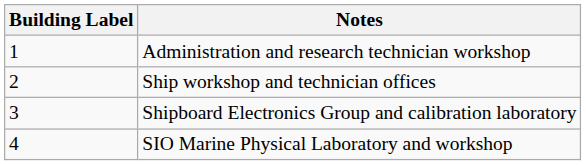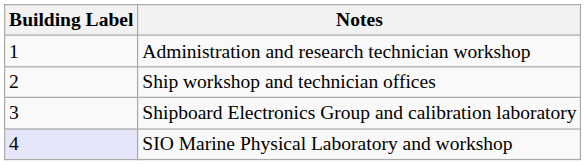(14, 143) no background -> (14, 143) lavender background
